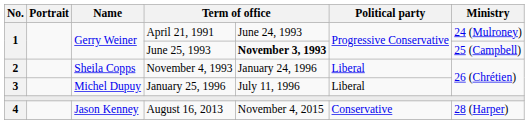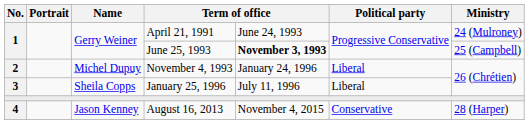(105, 68) Sheila Copps -> (108, 68) Michel Dupuy
(108, 86) Michel Dupuy -> (105, 86) Sheila Copps
